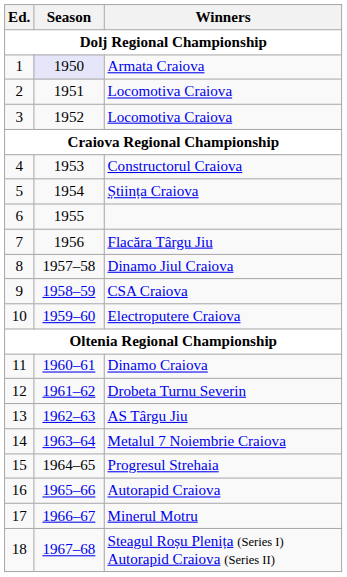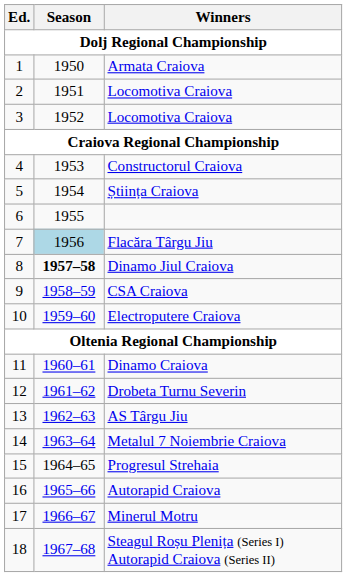(69, 67) lavender background -> (69, 67) no background
(69, 241) no background -> (69, 241) lightblue background
(69, 266) normal -> (69, 266) bold
